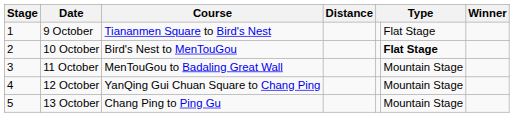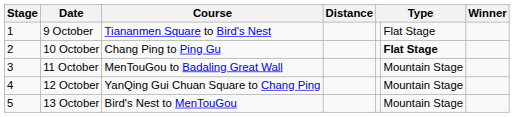(171, 49) Bird's Nest to MenTouGou -> (163, 49) Chang Ping to Ping Gu
(163, 103) Chang Ping to Ping Gu -> (171, 103) Bird's Nest to MenTouGou
